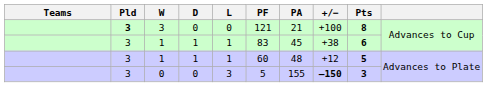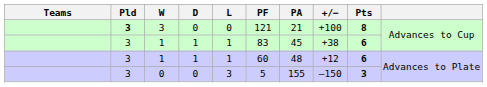(364, 58) 5 -> (364, 58) 6
(330, 74) bold -> (330, 74) normal
